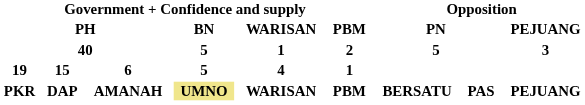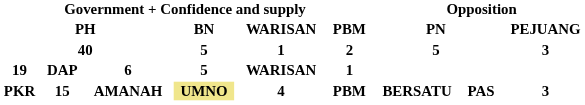(62, 70) 15 -> (62, 70) DAP
(281, 70) 4 -> (281, 70) WARISAN
(62, 91) DAP -> (62, 91) 15
(281, 91) WARISAN -> (281, 91) 4
(546, 91) PEJUANG -> (546, 91) 3
